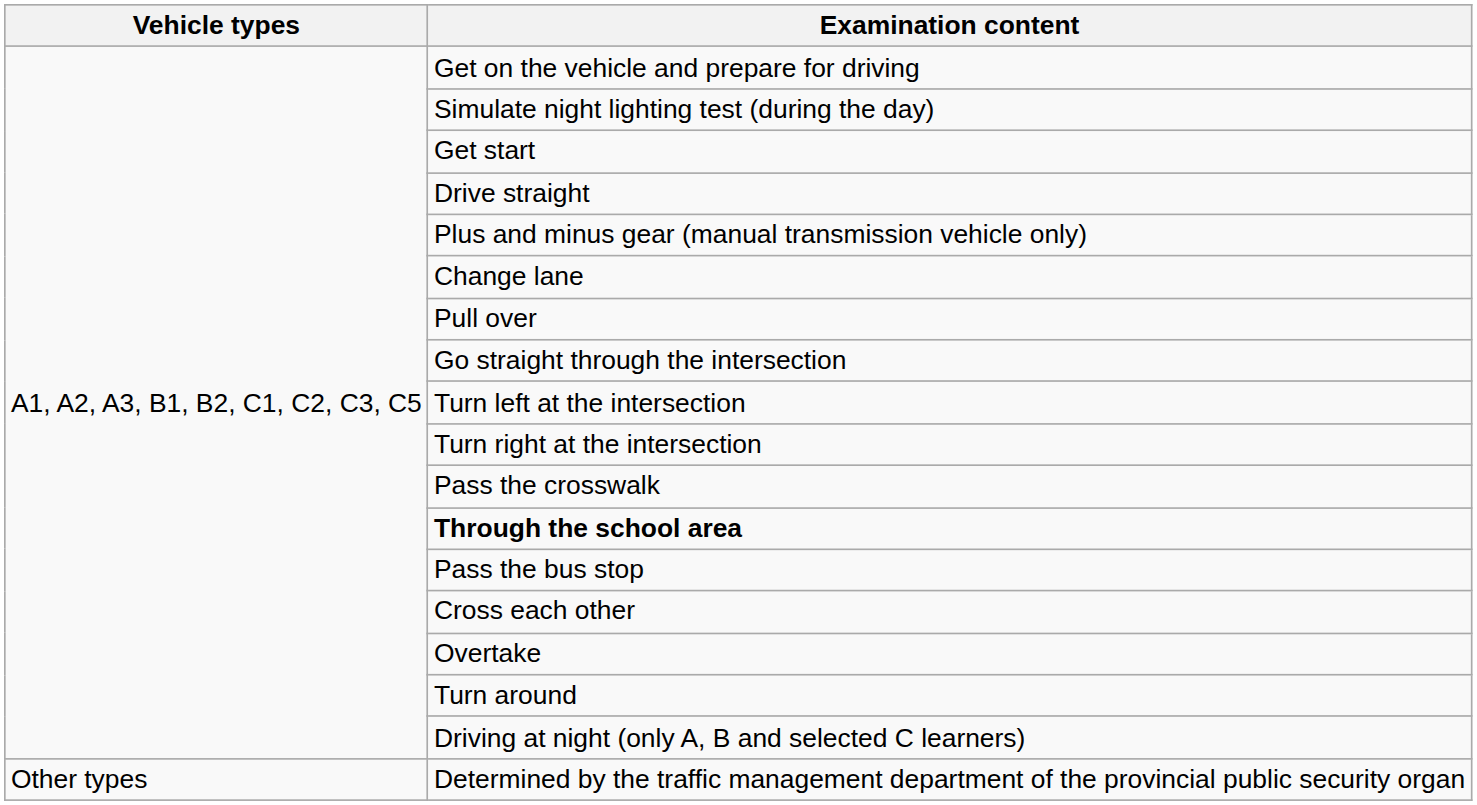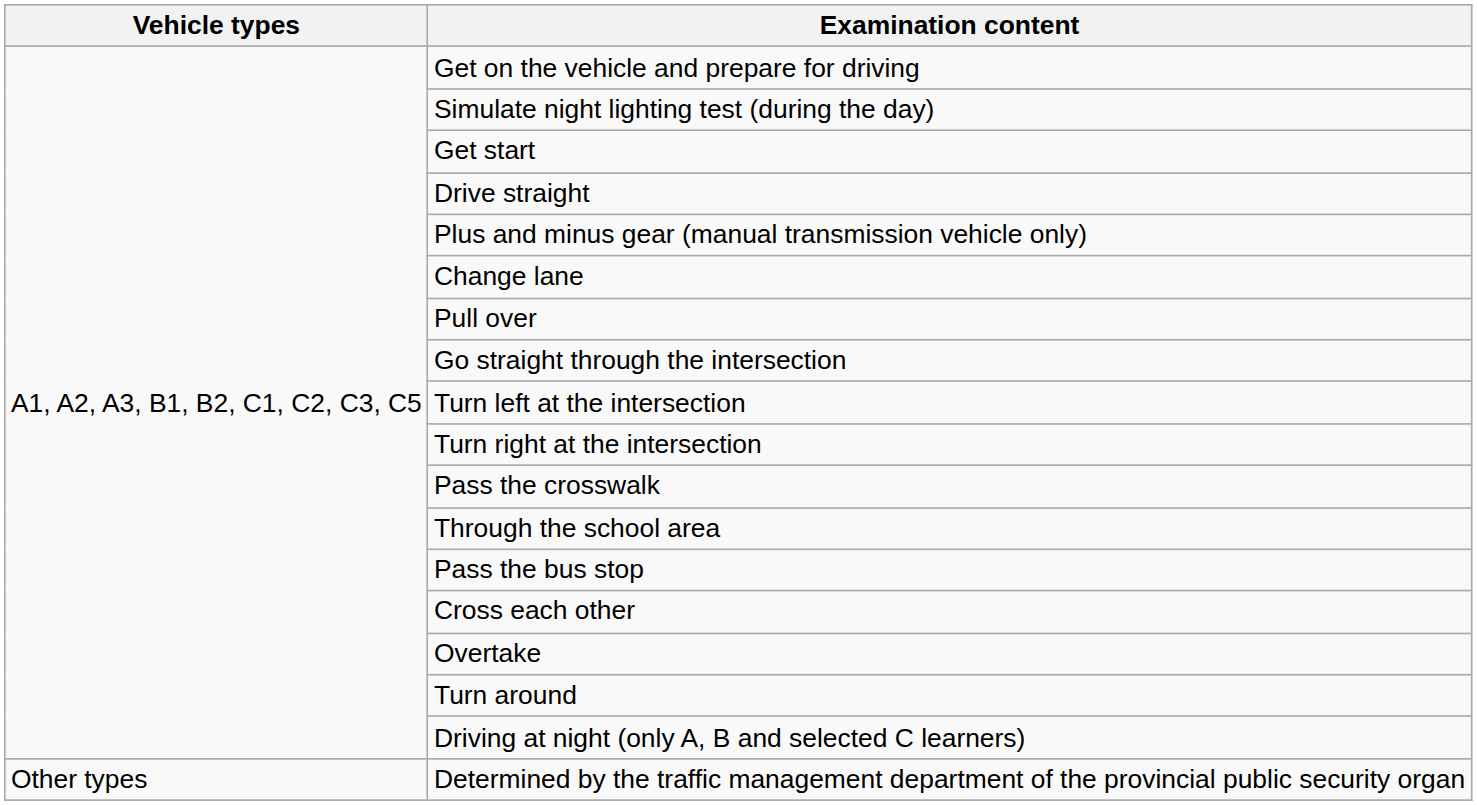(588, 527) bold -> (577, 527) normal
